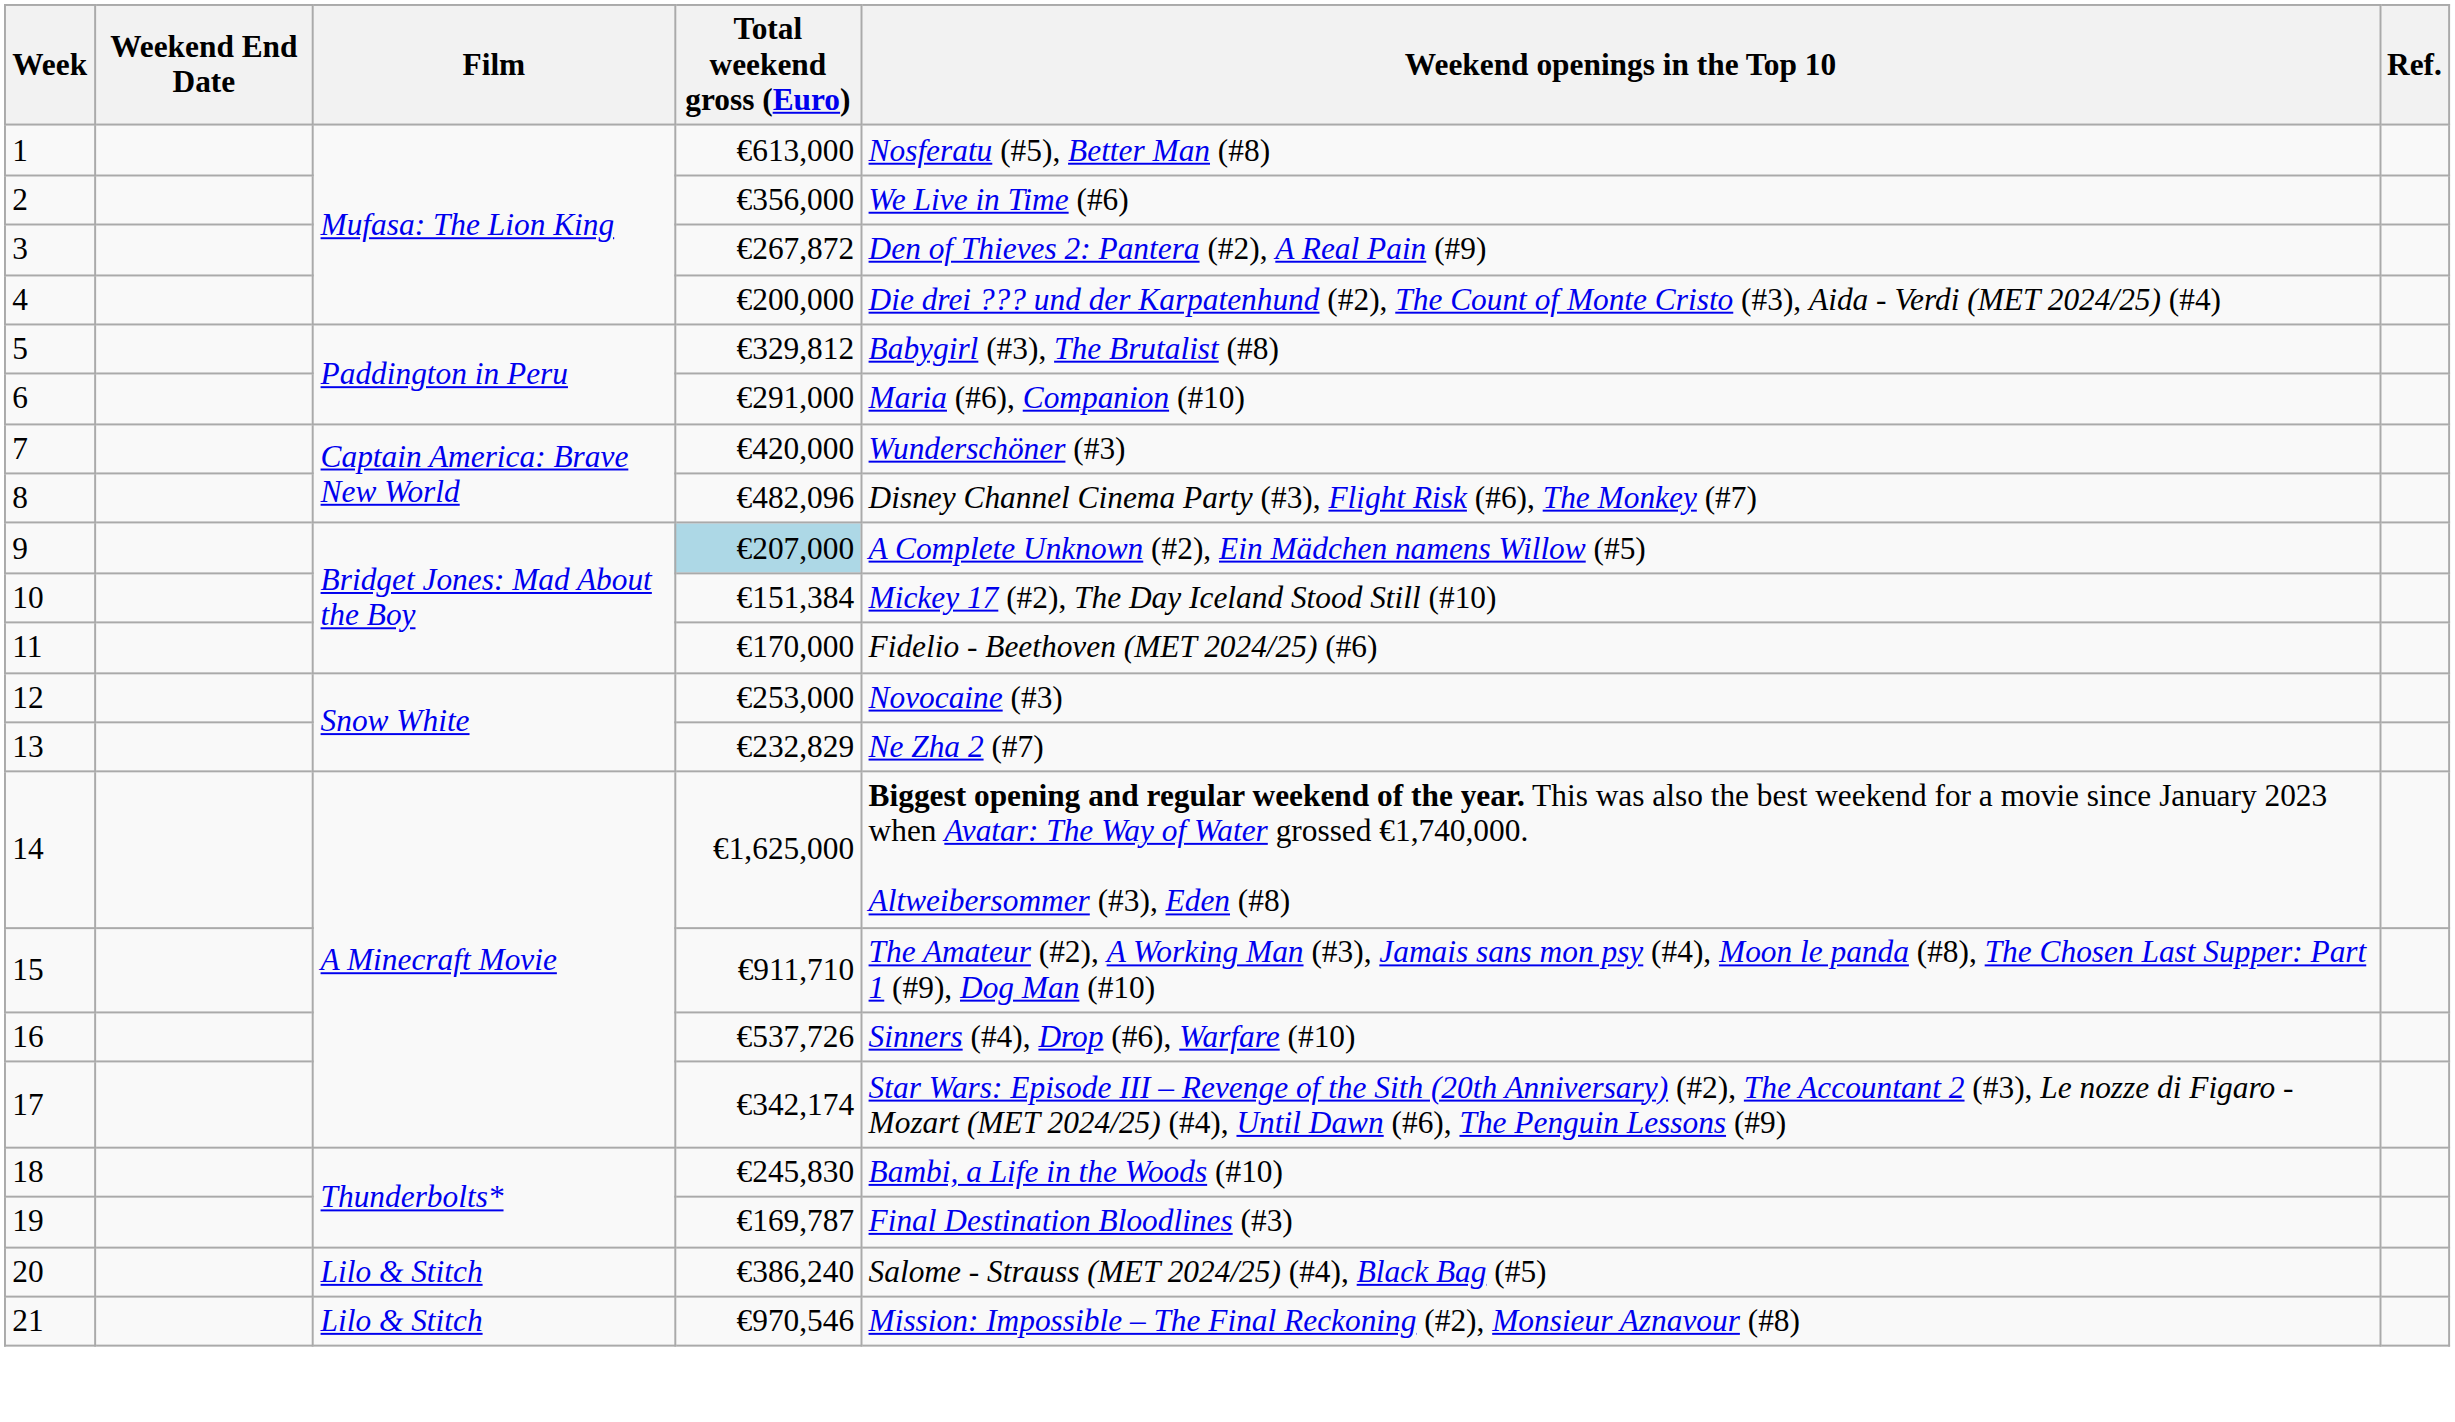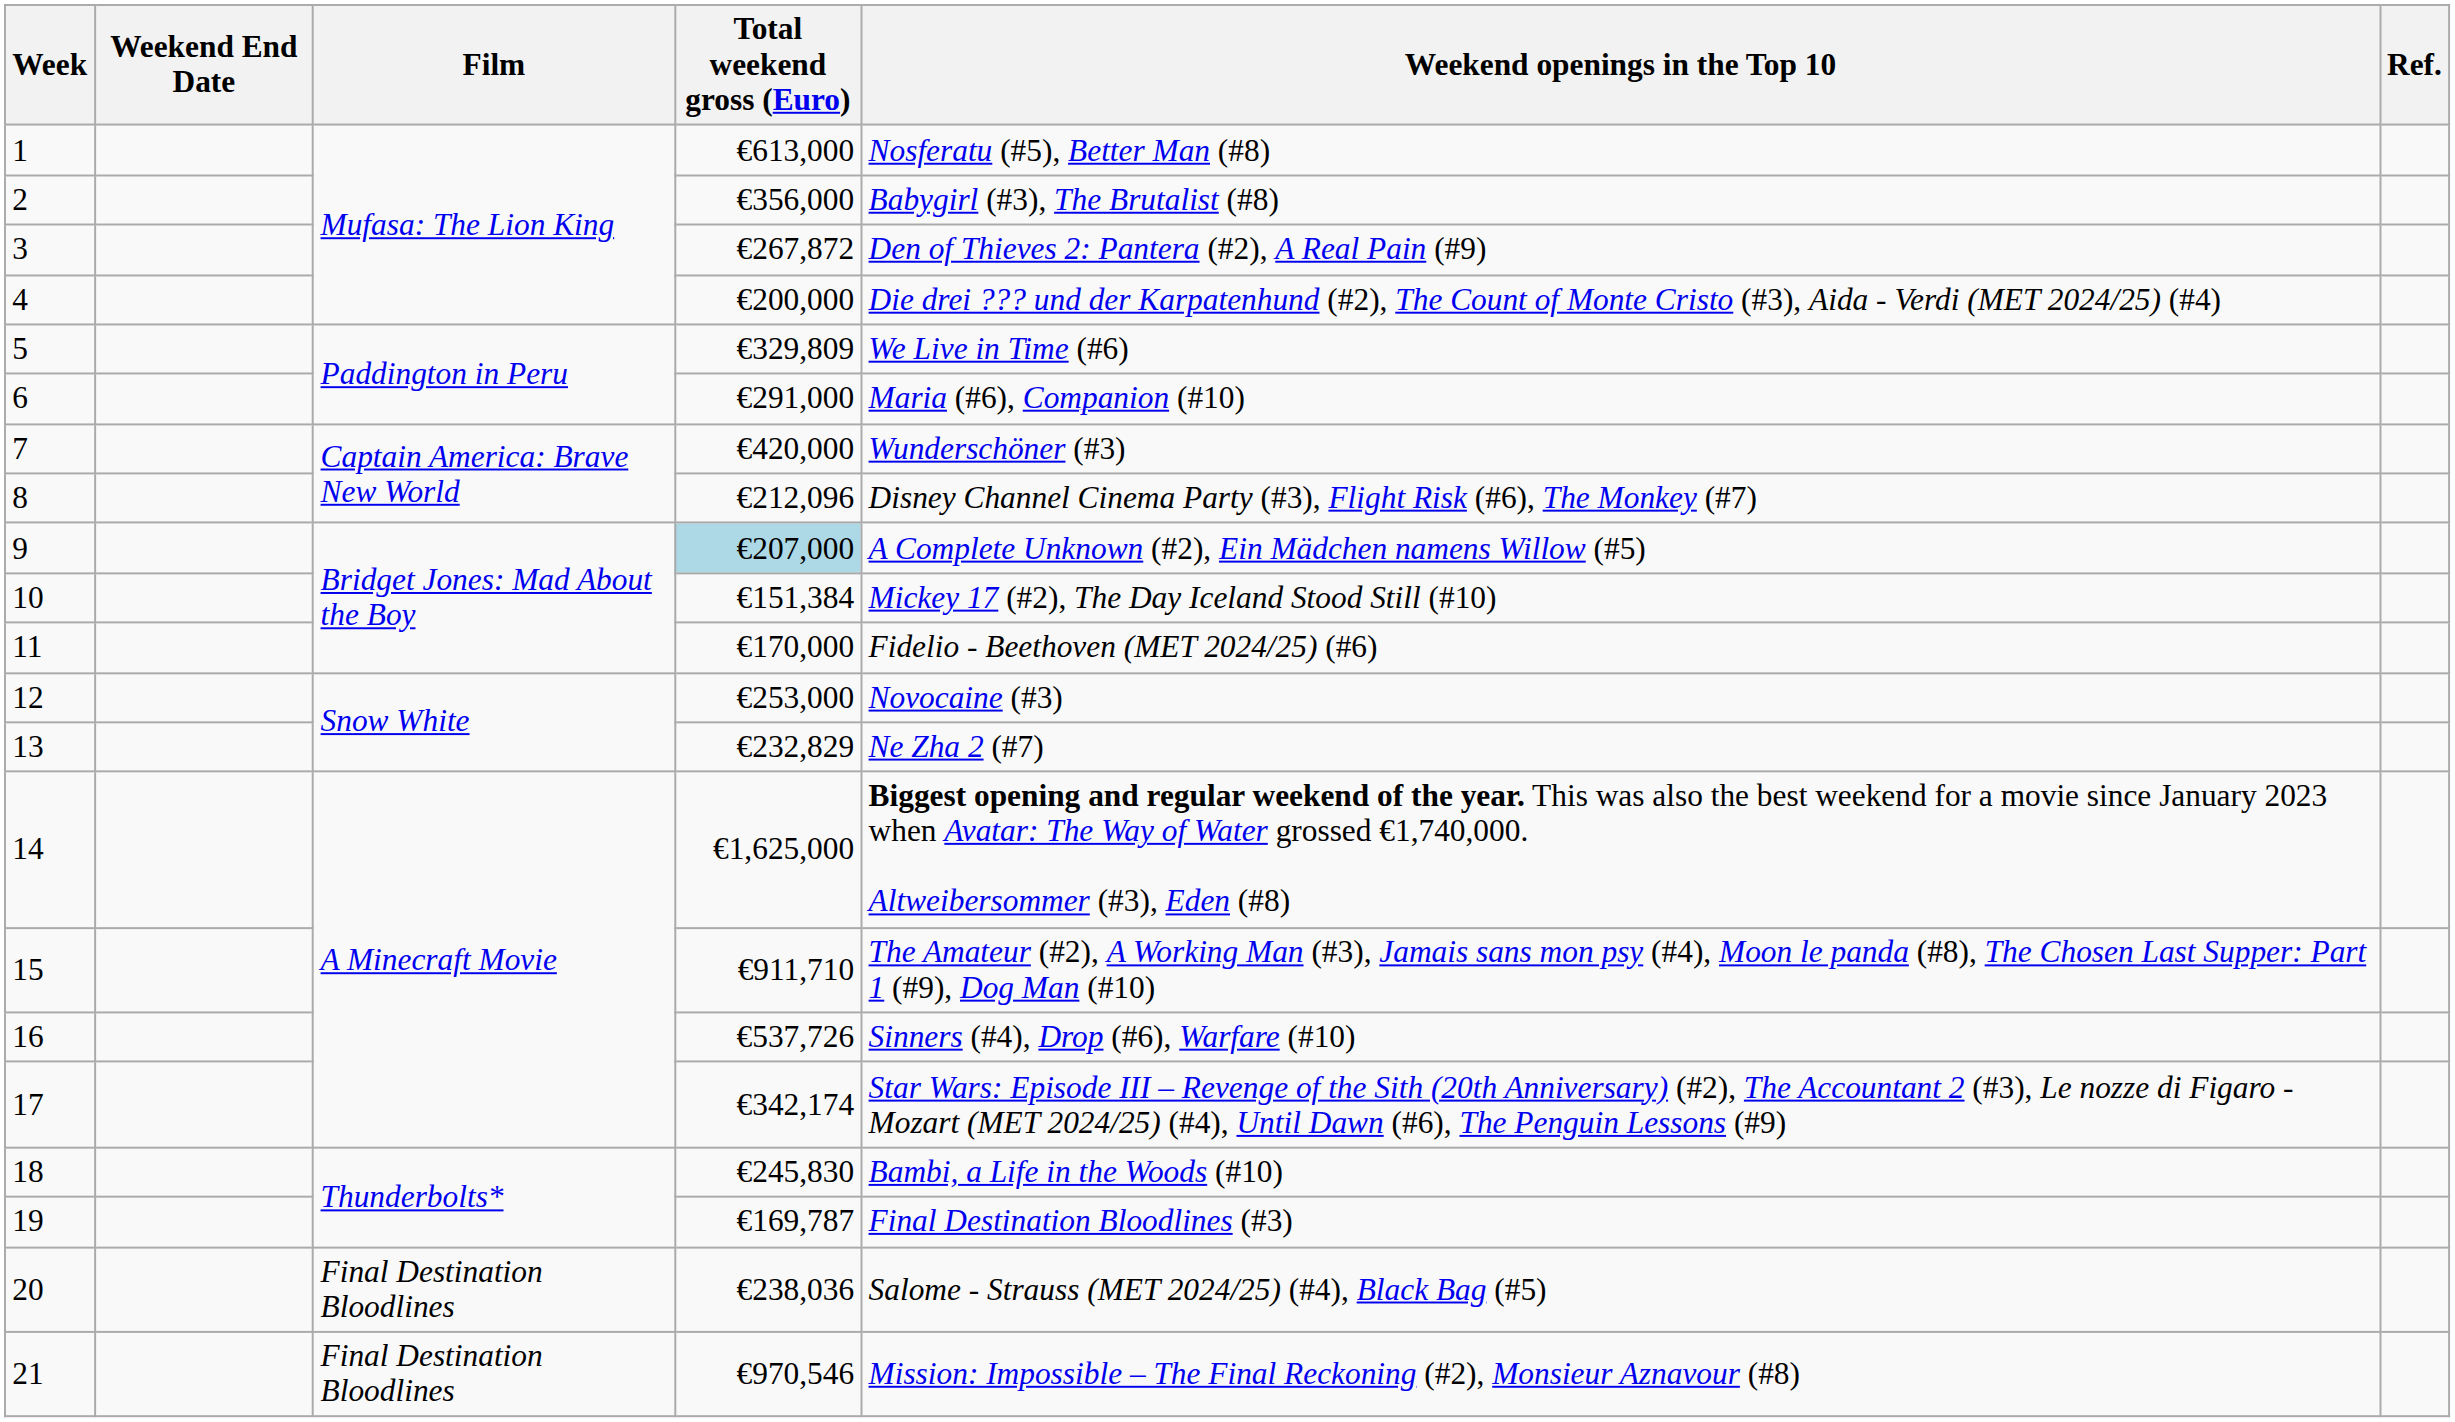(999, 199) We Live in Time (#6) -> (1074, 199) Babygirl (#3), The Brutalist (#8)
(795, 348) €329,812 -> (795, 348) €329,809
(1074, 348) Babygirl (#3), The Brutalist (#8) -> (999, 348) We Live in Time (#6)
(795, 497) €482,096 -> (795, 497) €212,096
(402, 1271) Lilo & Stitch -> (432, 1288) Final Destination Bloodlines
(795, 1271) €386,240 -> (795, 1288) €238,036
(402, 1320) Lilo & Stitch -> (432, 1373) Final Destination Bloodlines
